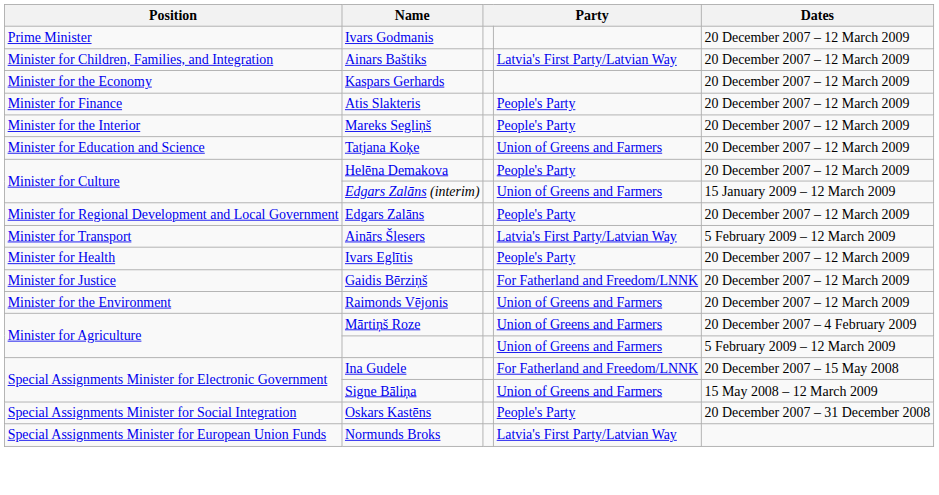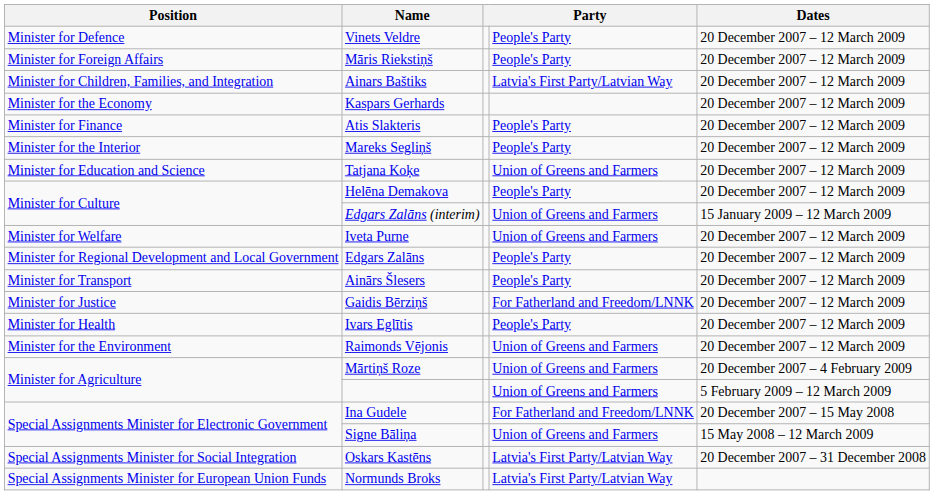- row: (389, 37)
+ row: (382, 37)
+ row: (389, 59)
+ row: (377, 236)
(587, 236) Latvia's First Party/Latvian Way -> (532, 280) People's Party
(800, 236) 5 February 2009 – 12 March 2009 -> (803, 280) 20 December 2007 – 12 March 2009
rows swapped: (386, 280) <-> (379, 258)
(536, 412) People's Party -> (582, 457) Latvia's First Party/Latvian Way
